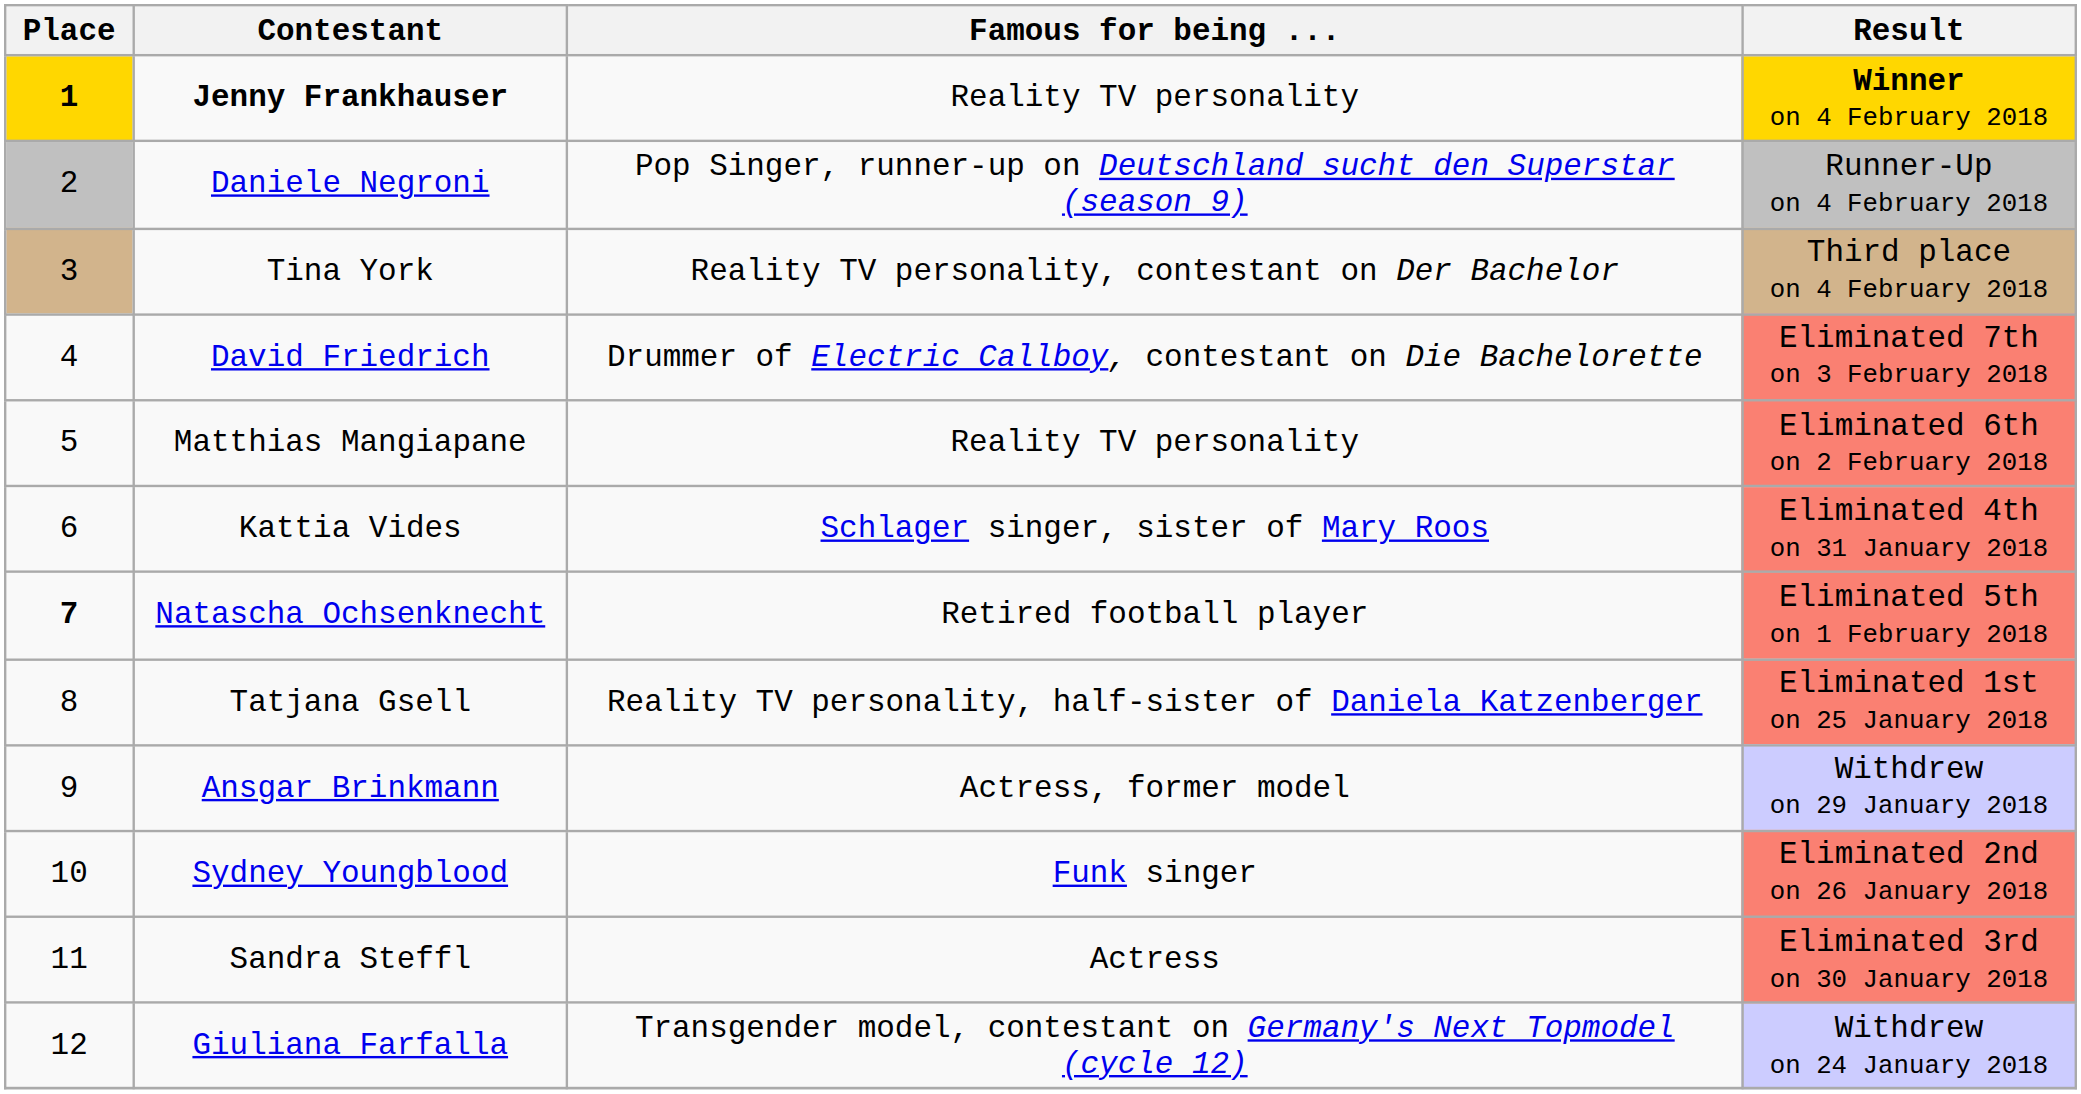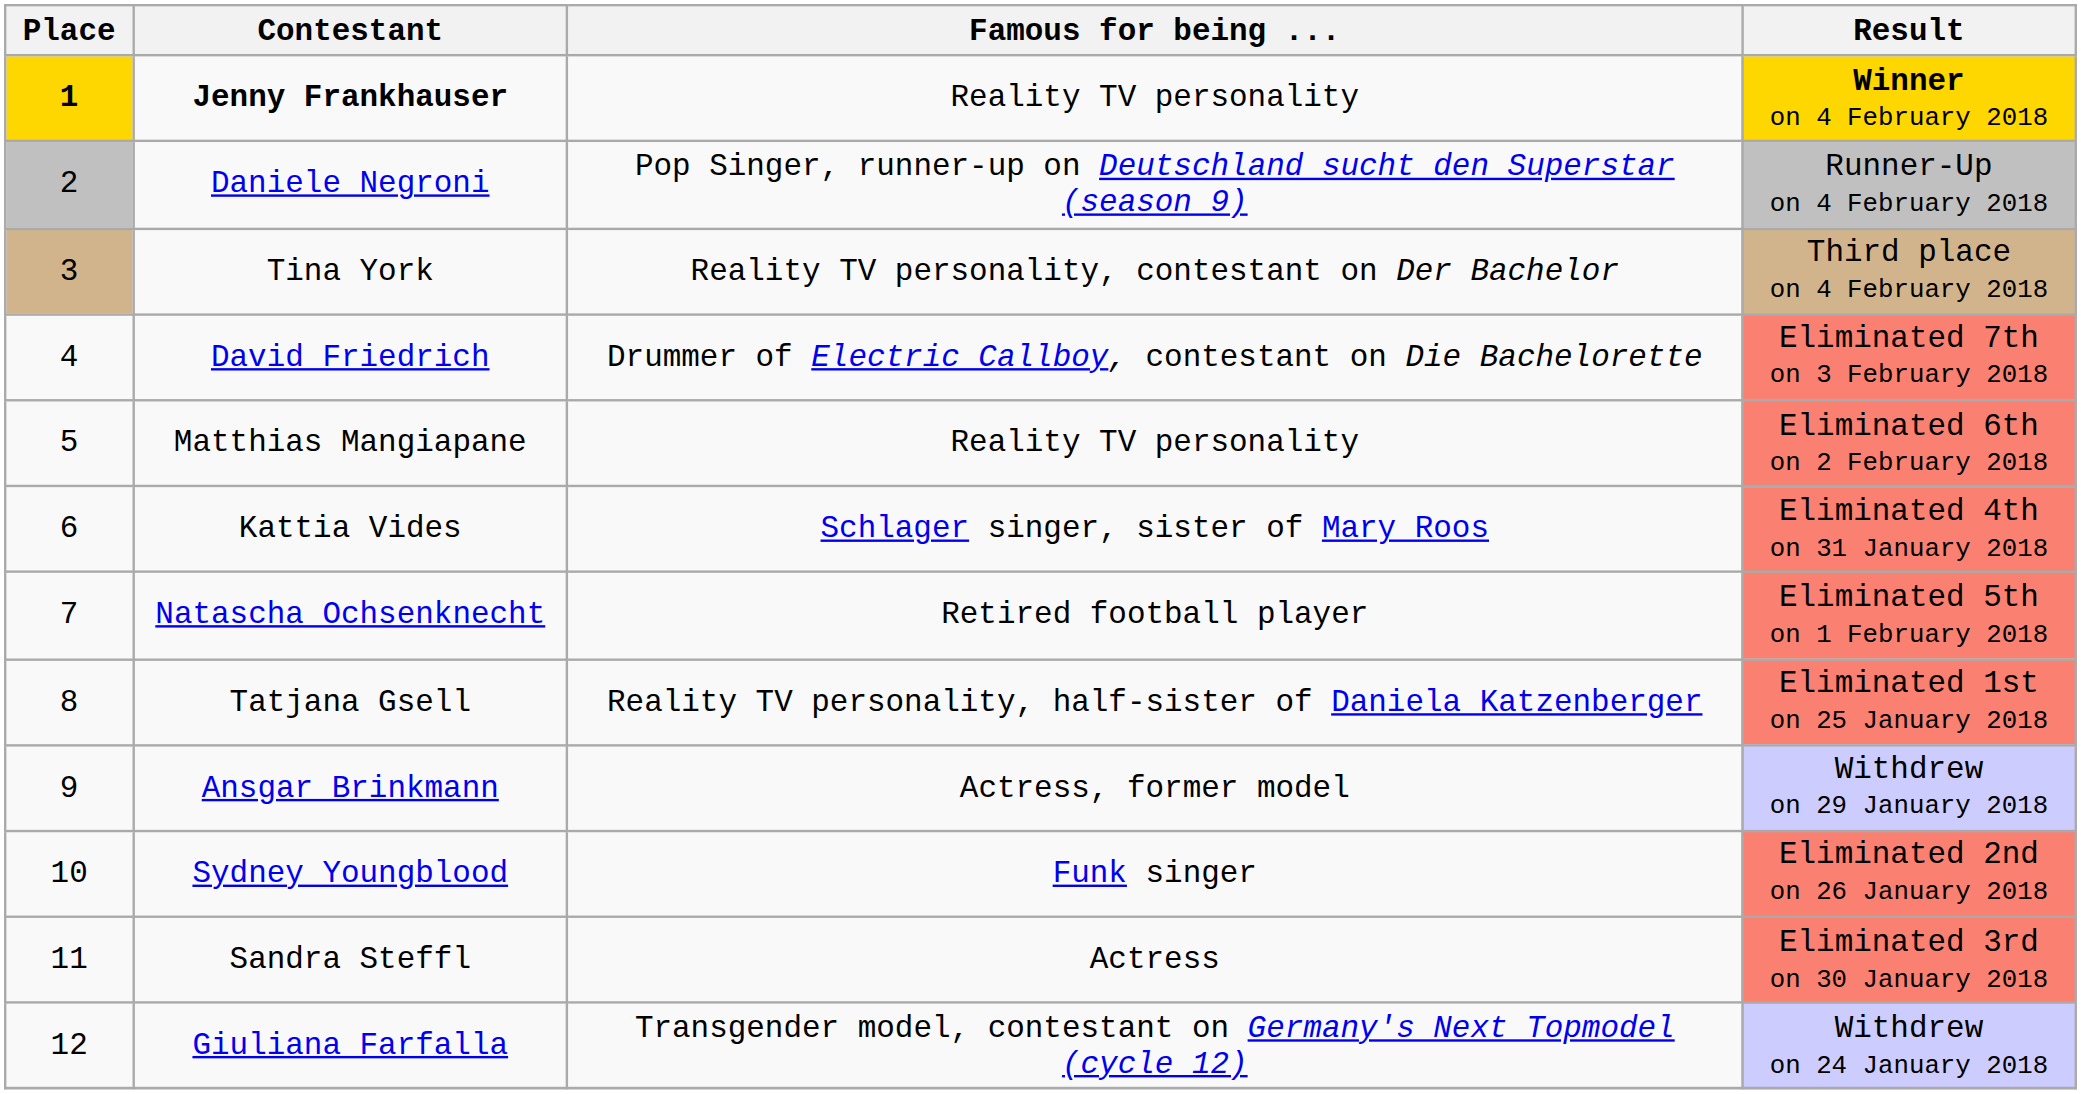(69, 615) bold -> (69, 615) normal
